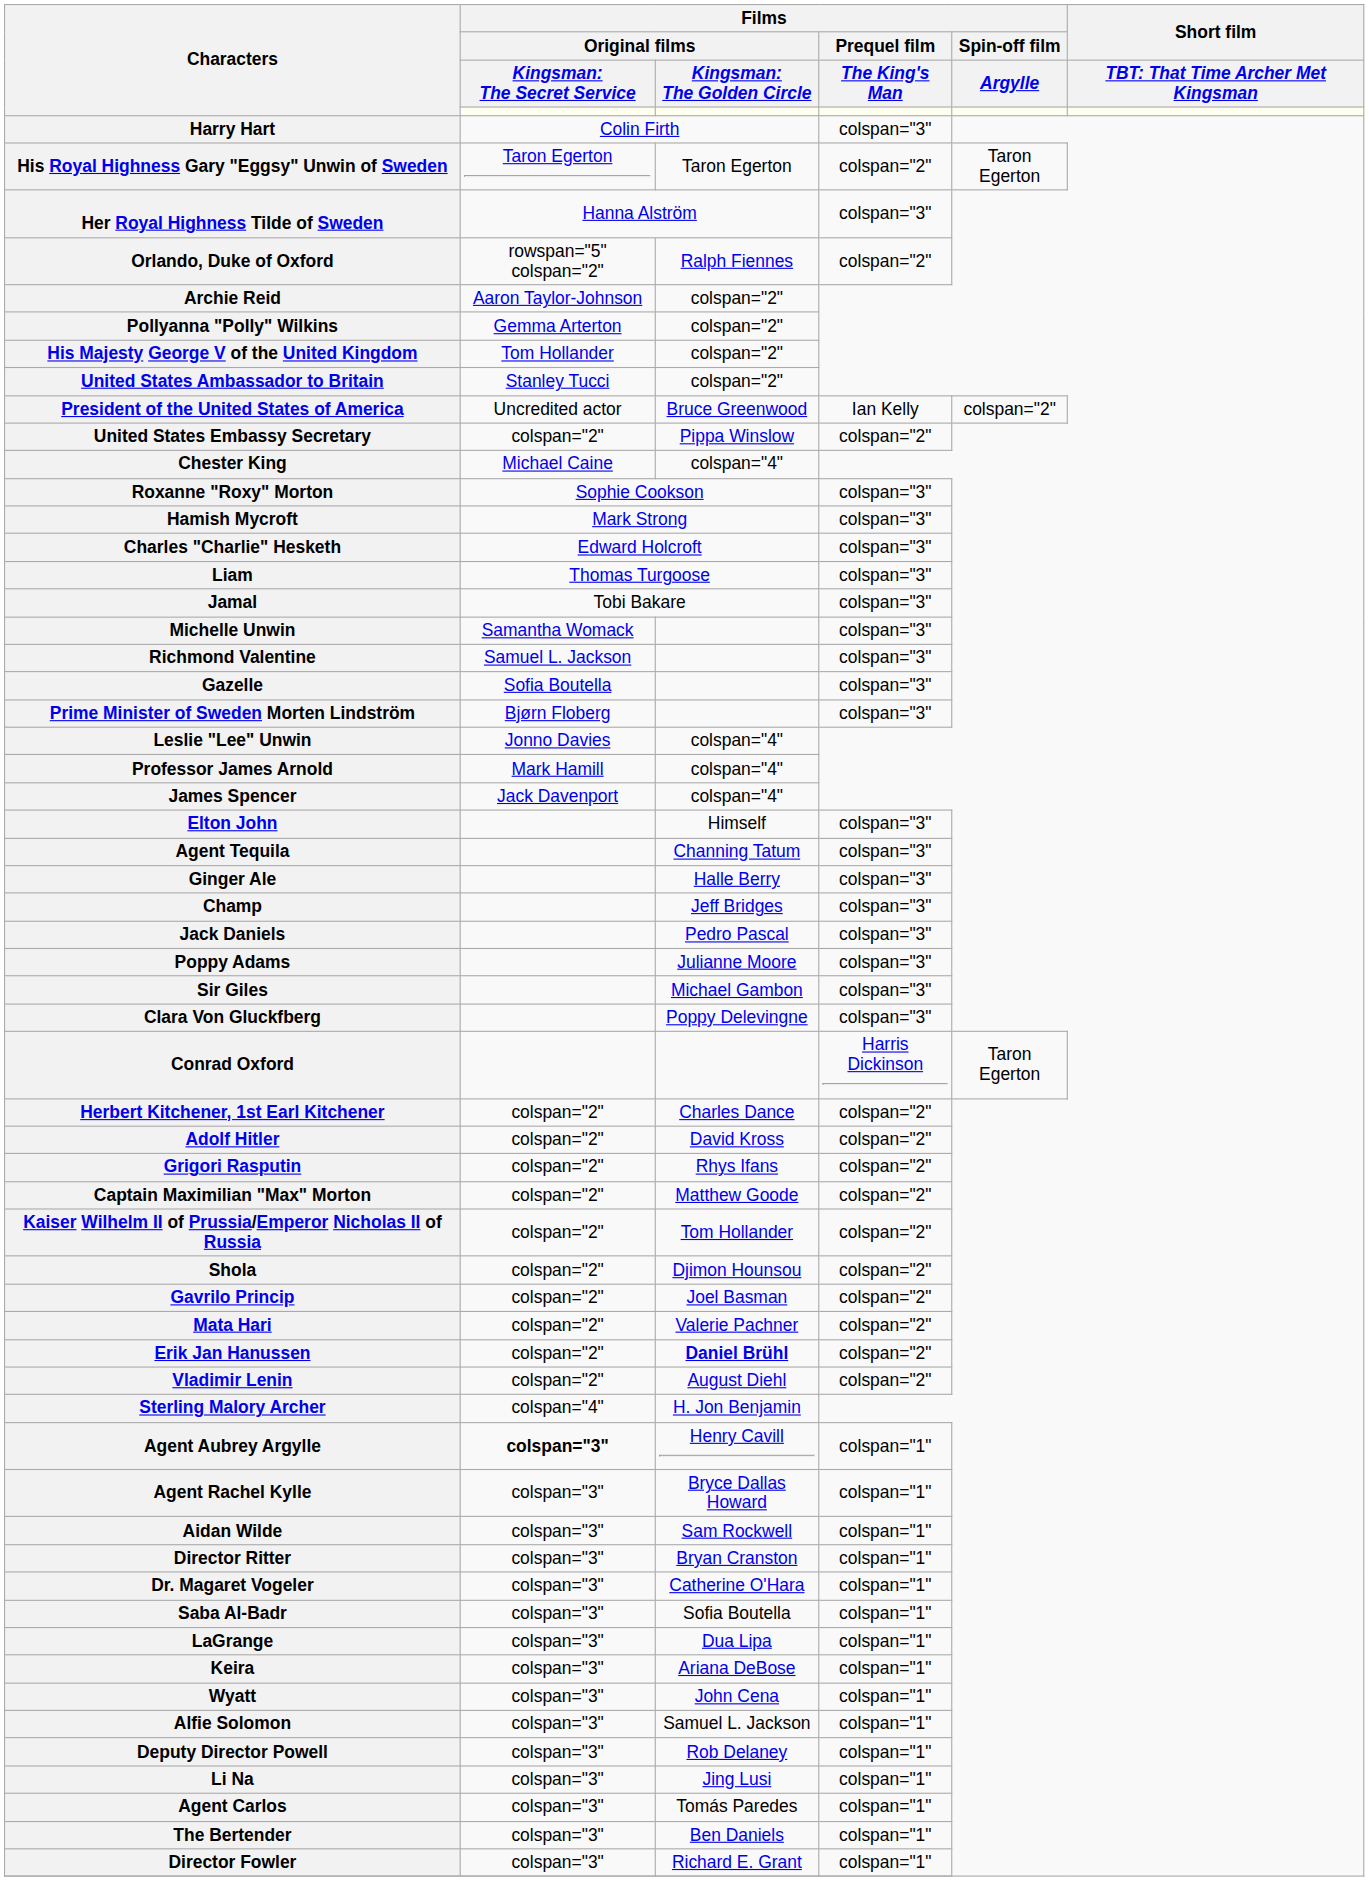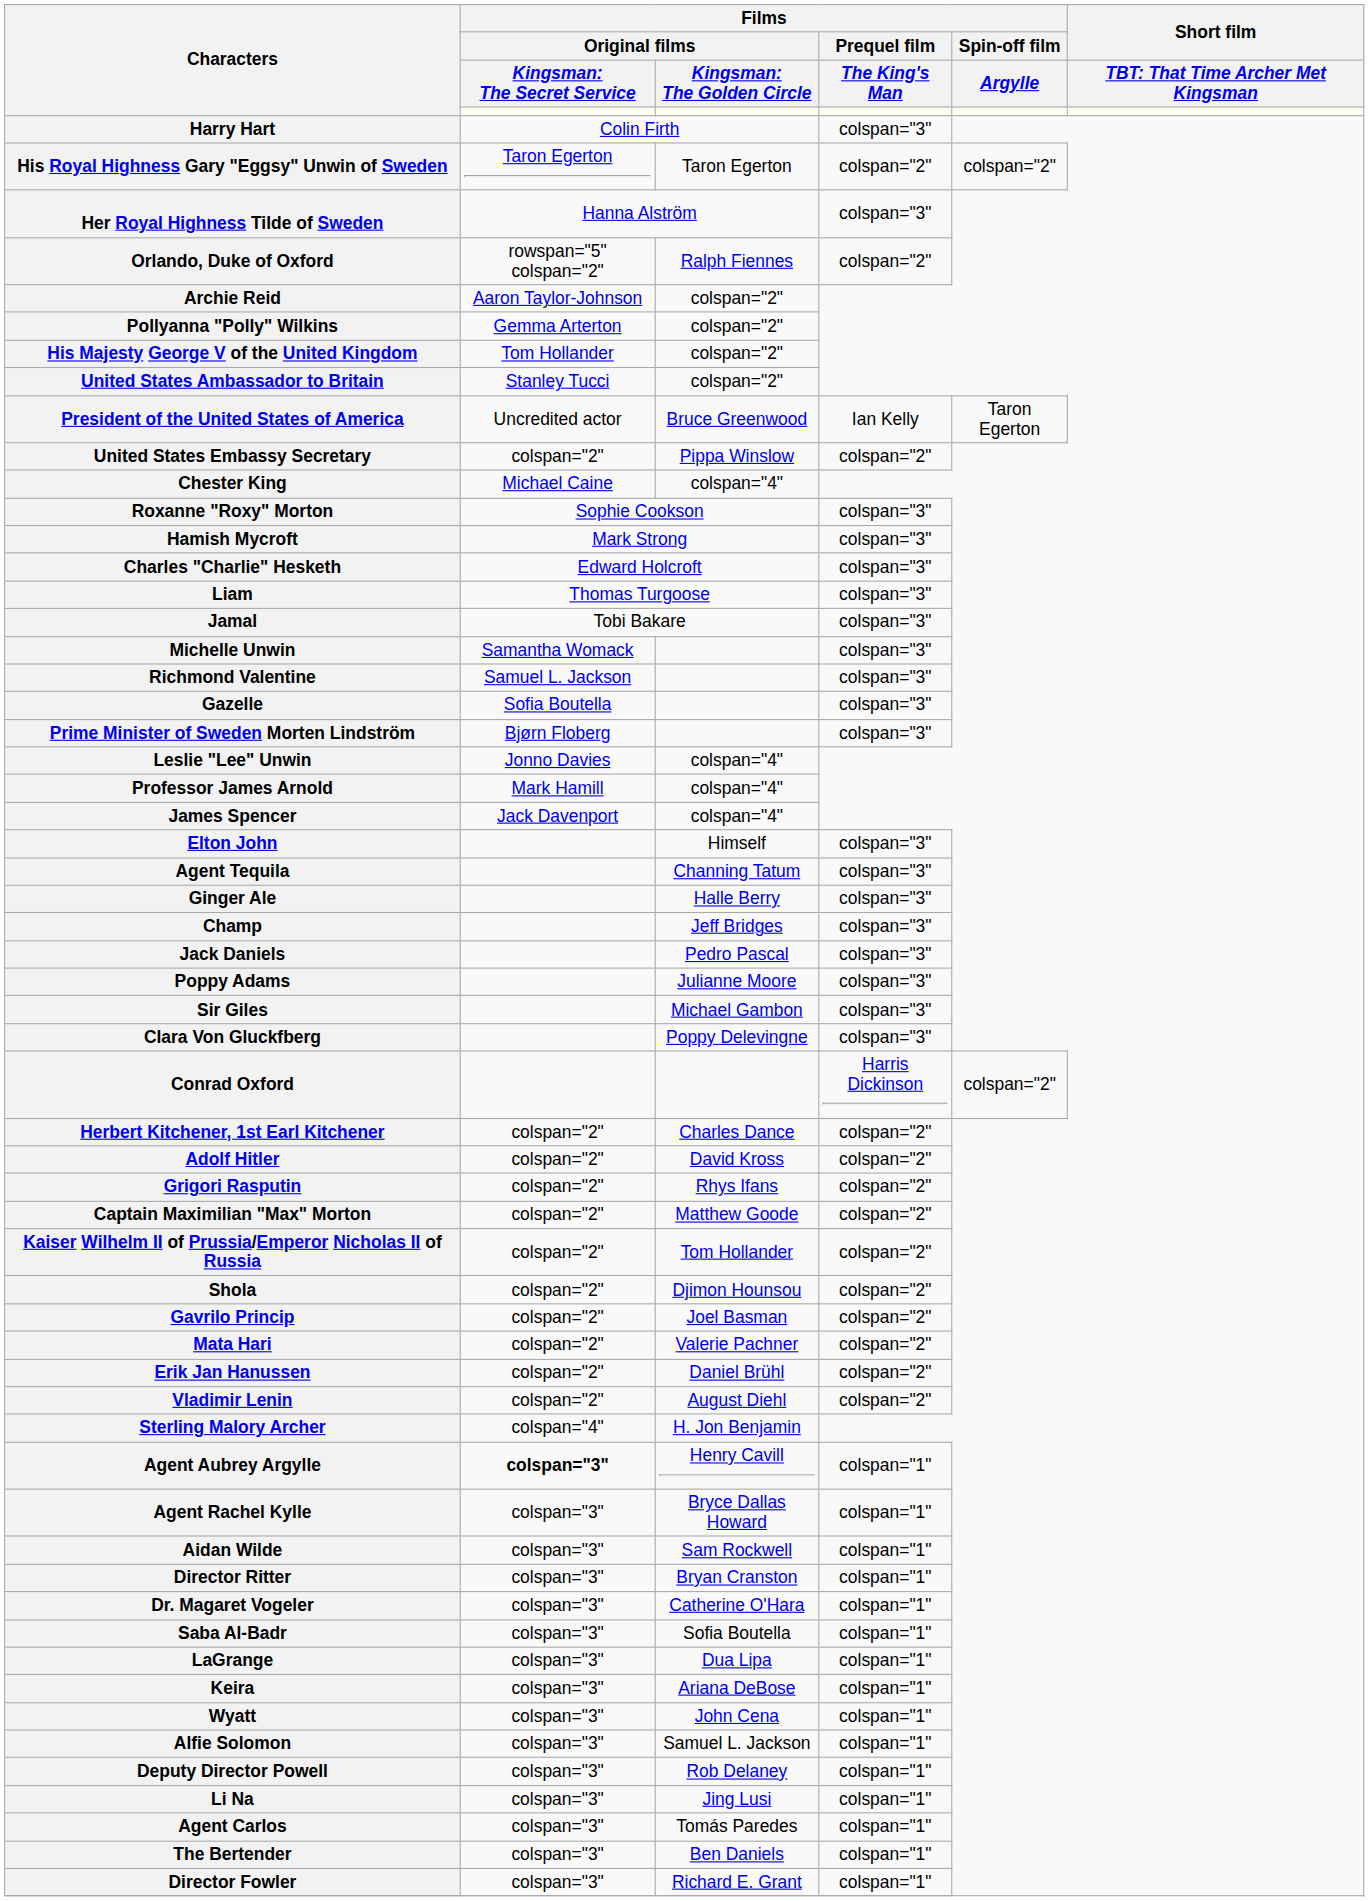(1010, 166) Taron Egerton -> (1010, 166) colspan="2"
(1010, 409) colspan="2" -> (1010, 418) Taron Egerton
(1010, 1064) Taron Egerton -> (1010, 1084) colspan="2"
(737, 1353) bold -> (737, 1372) normal
